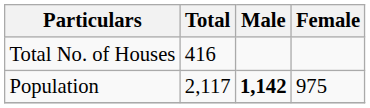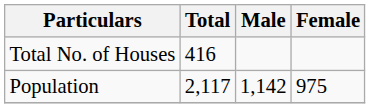(263, 86) bold -> (263, 86) normal
